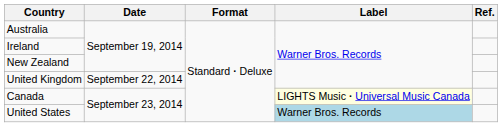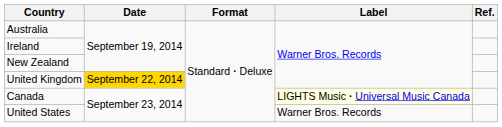(135, 79) no background -> (135, 79) gold background
(329, 113) lightblue background -> (329, 113) no background
